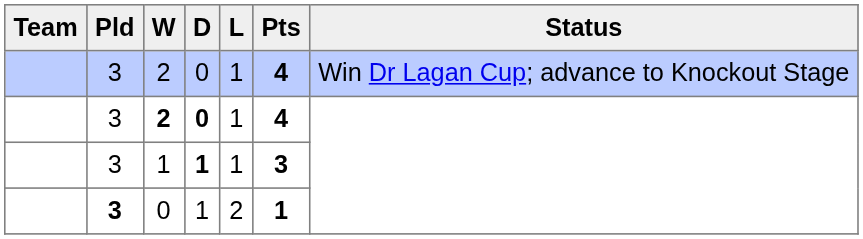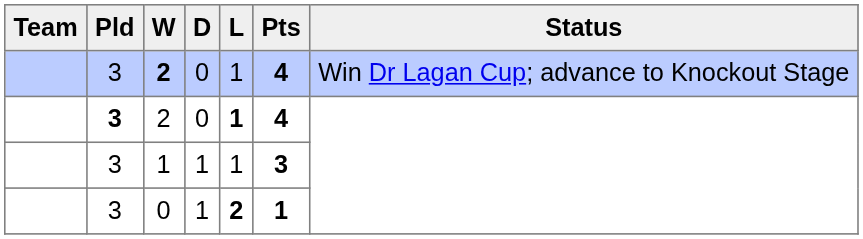(164, 73) normal -> (164, 73) bold
(115, 119) normal -> (115, 119) bold
(164, 119) bold -> (164, 119) normal
(202, 119) bold -> (202, 119) normal
(236, 119) normal -> (236, 119) bold
(202, 164) bold -> (202, 164) normal
(115, 210) bold -> (115, 210) normal
(236, 210) normal -> (236, 210) bold
